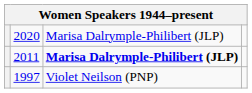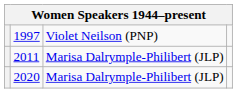rows swapped: (27, 77) <-> (27, 35)
(142, 56) bold -> (135, 56) normal
